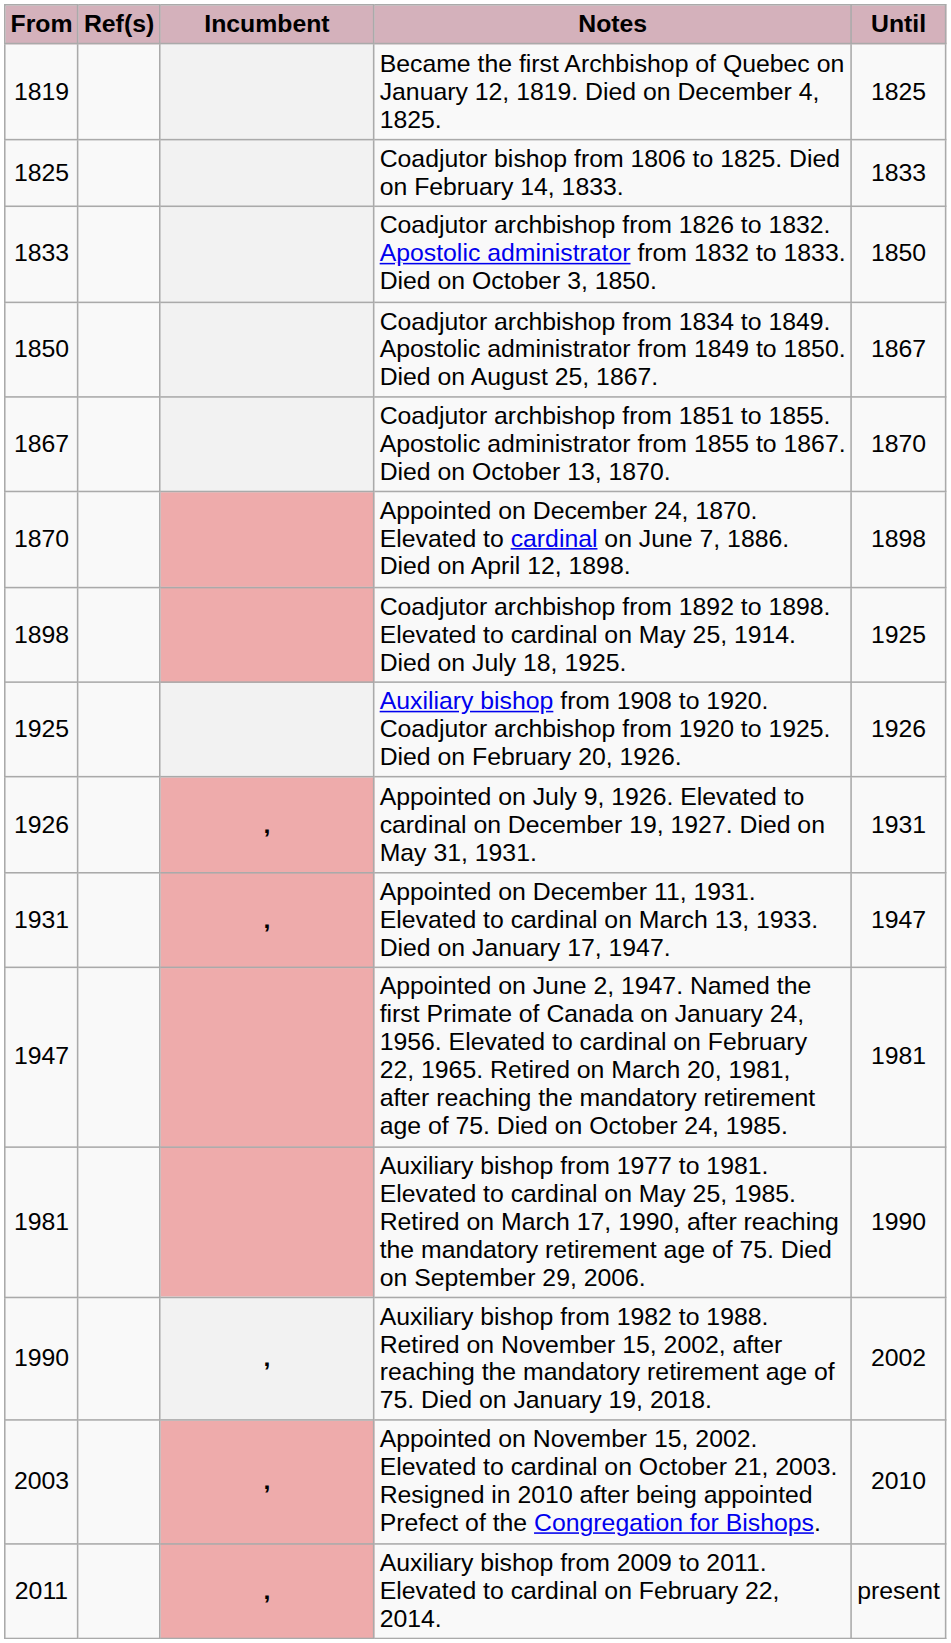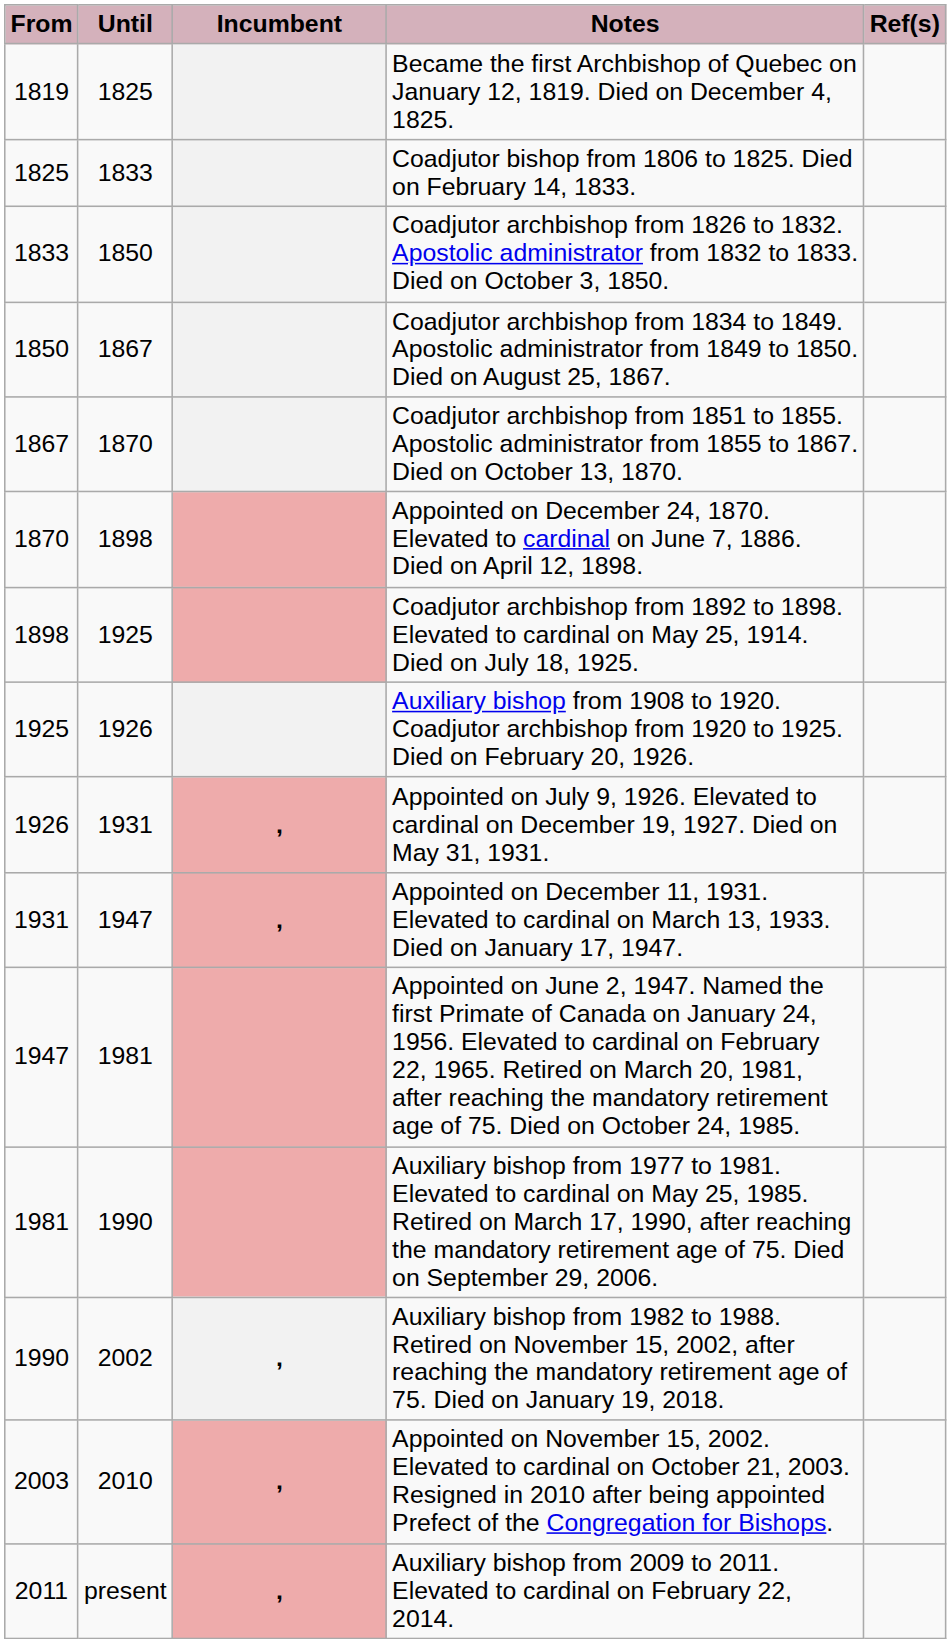columns swapped: (899, 24) <-> (119, 24)
